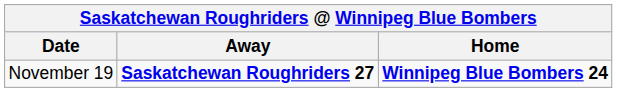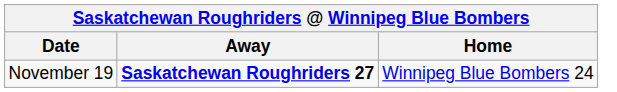(495, 73) bold -> (488, 73) normal
